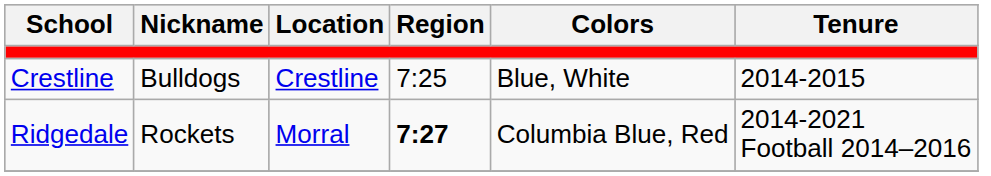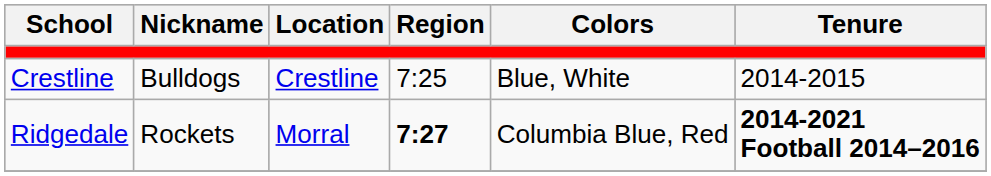(856, 134) normal -> (860, 134) bold
